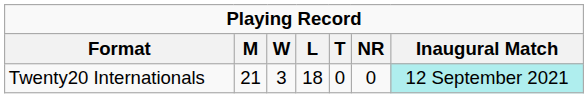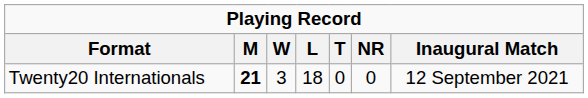(250, 78) normal -> (250, 78) bold
(487, 78) paleturquoise background -> (487, 78) no background
